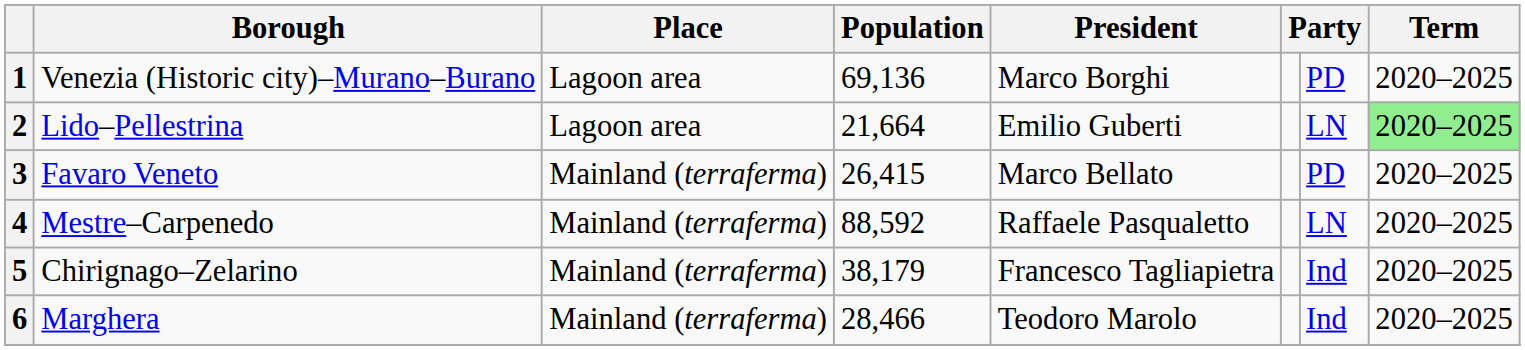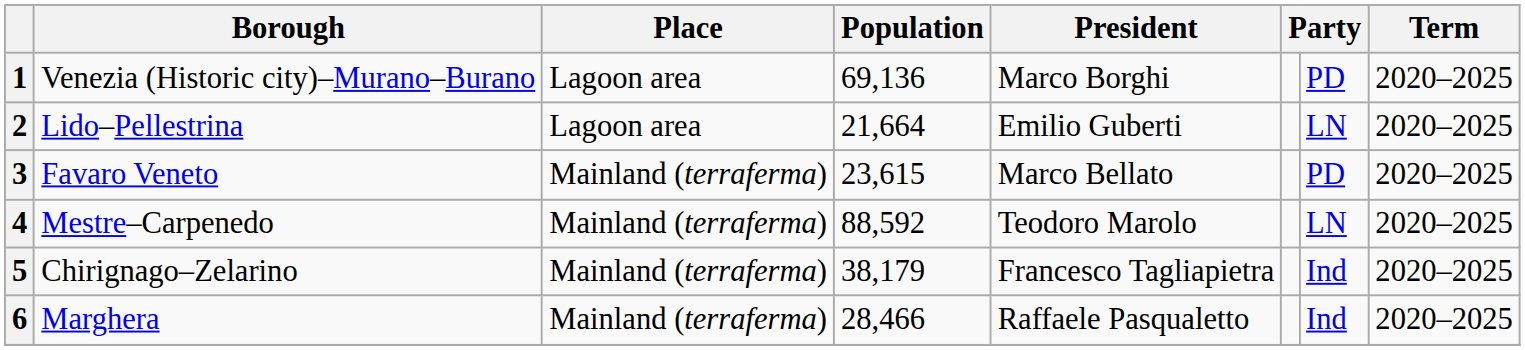(1444, 125) lightgreen background -> (1444, 125) no background
(883, 174) 26,415 -> (883, 174) 23,615
(1123, 222) Raffaele Pasqualetto -> (1097, 222) Teodoro Marolo
(1097, 319) Teodoro Marolo -> (1123, 319) Raffaele Pasqualetto
